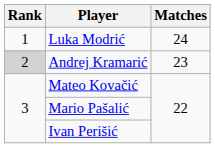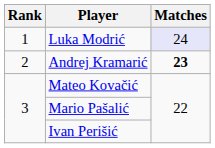(181, 39) no background -> (181, 39) lavender background
(25, 62) lightgrey background -> (25, 62) no background
(181, 62) normal -> (181, 62) bold
